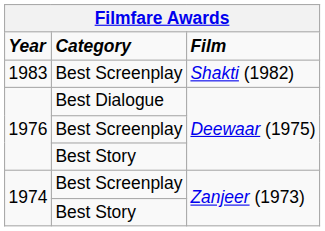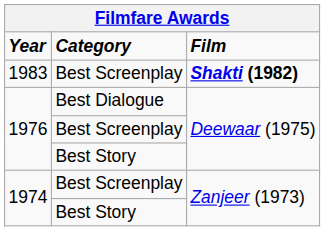(242, 73) normal -> (244, 73) bold
